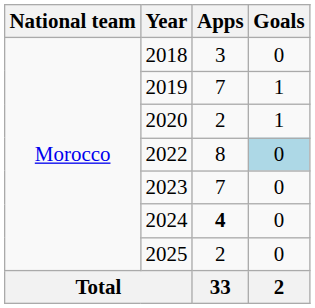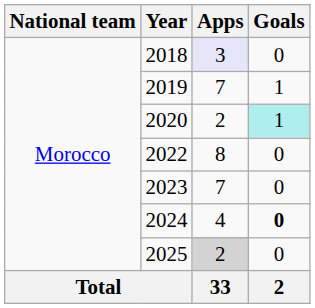(220, 54) no background -> (220, 54) lavender background
(279, 120) no background -> (279, 120) paleturquoise background
(279, 154) lightblue background -> (279, 154) no background
(220, 220) bold -> (220, 220) normal
(279, 220) normal -> (279, 220) bold
(220, 253) no background -> (220, 253) lightgrey background
